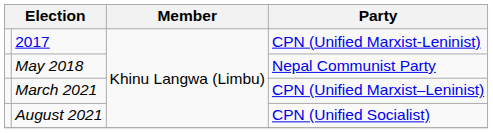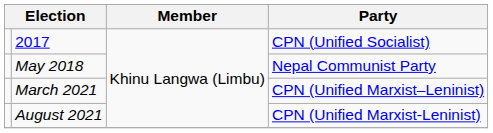(376, 41) CPN (Unified Marxist-Leninist) -> (351, 41) CPN (Unified Socialist)
(351, 115) CPN (Unified Socialist) -> (376, 115) CPN (Unified Marxist-Leninist)
